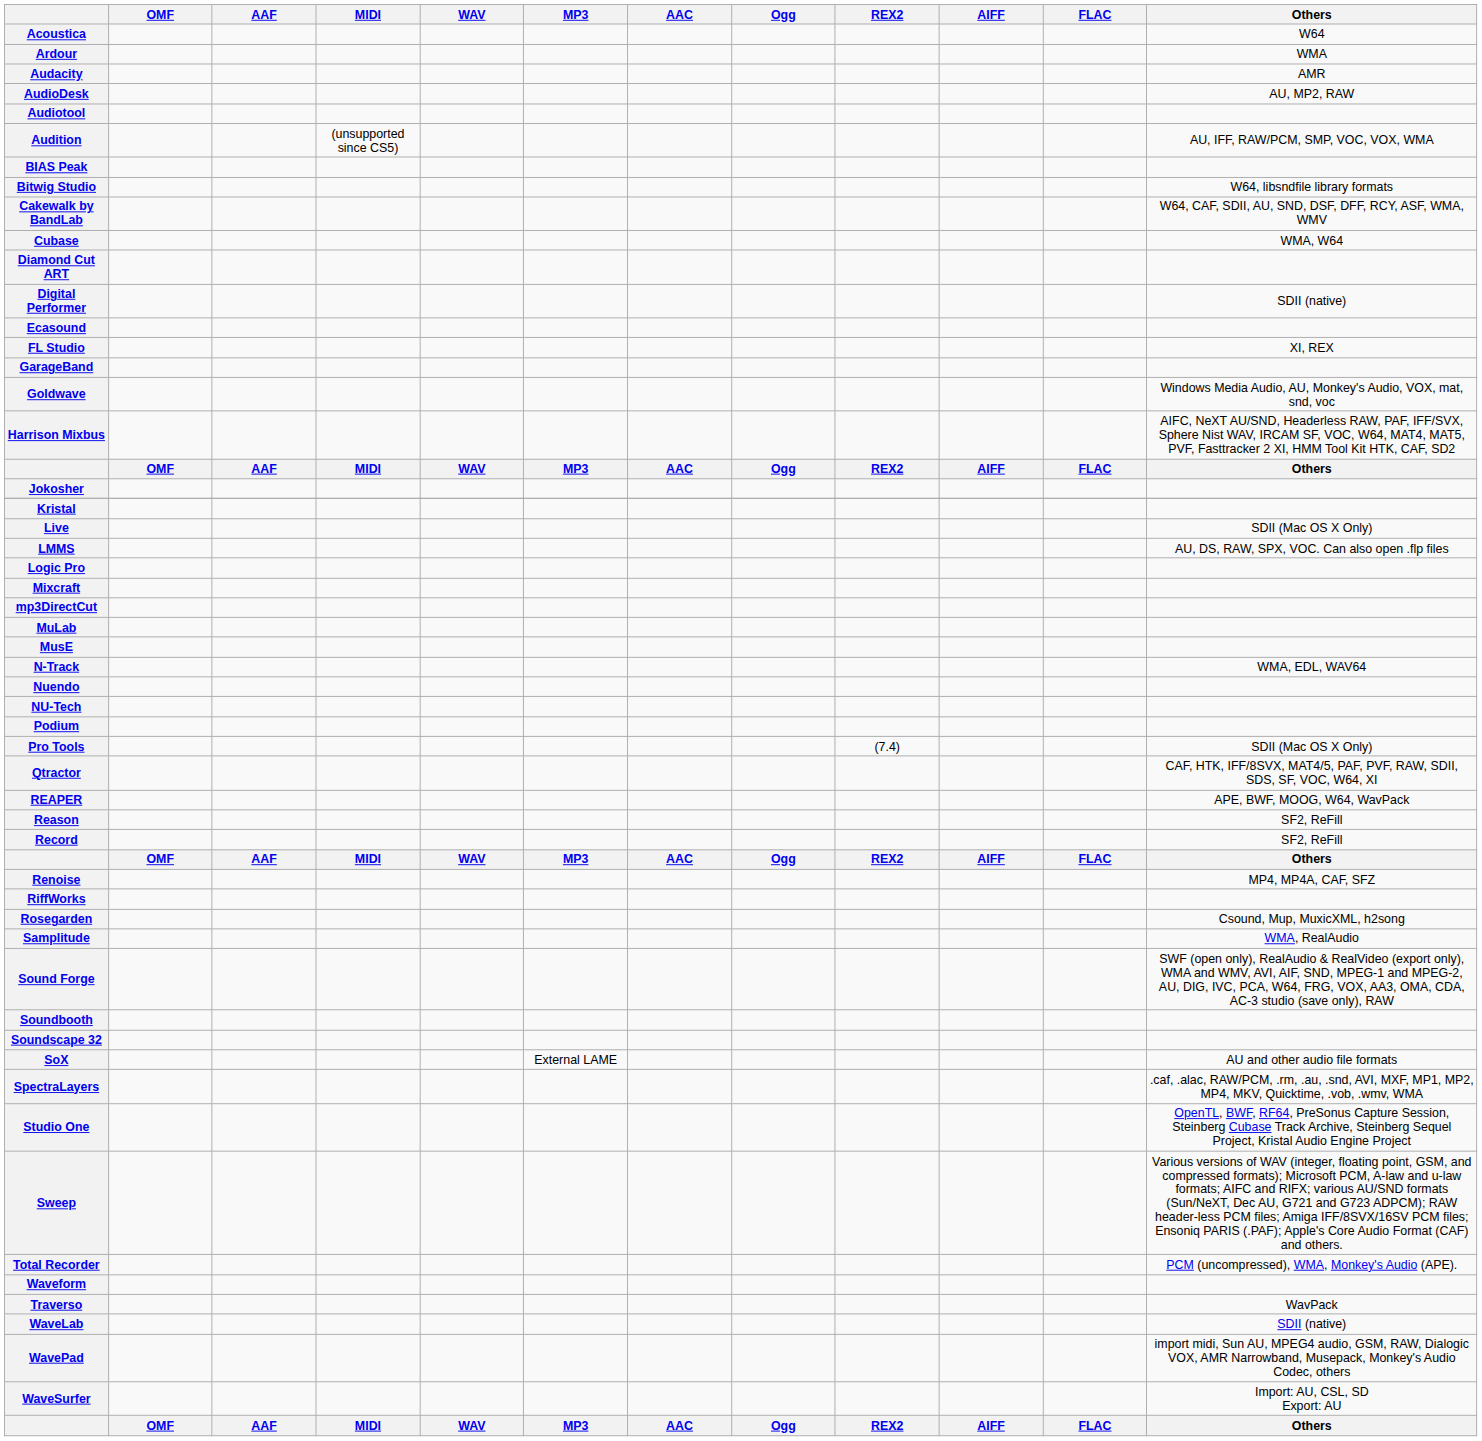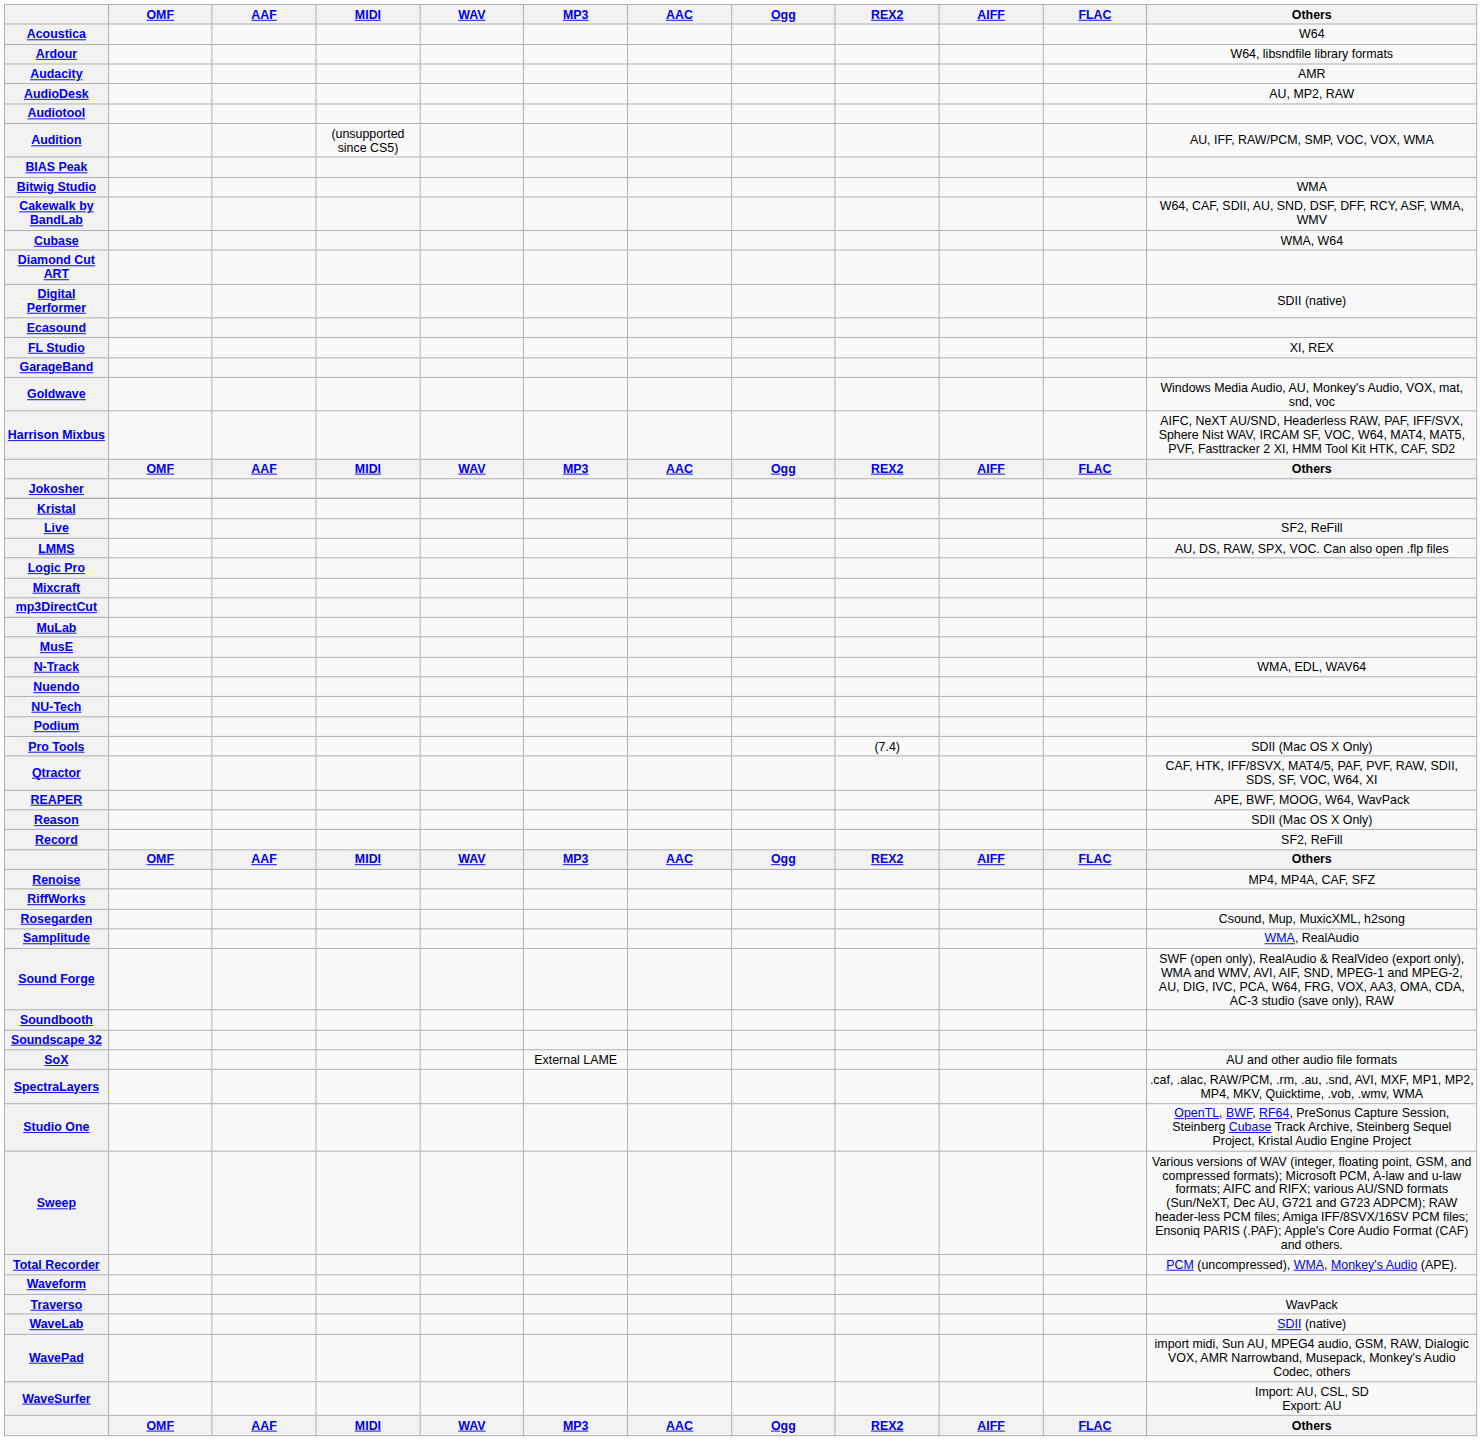(1312, 54) WMA -> (1312, 54) W64, libsndfile library formats
(1312, 187) W64, libsndfile library formats -> (1312, 187) WMA
(1312, 529) SDII (Mac OS X Only) -> (1312, 529) SF2, ReFill
(1312, 820) SF2, ReFill -> (1312, 820) SDII (Mac OS X Only)
